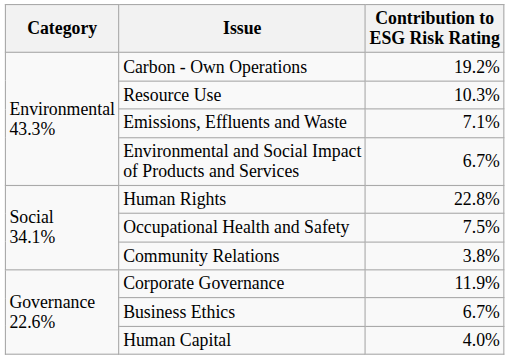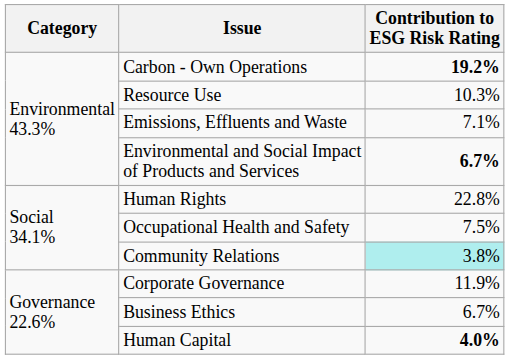(477, 66) normal -> (475, 66) bold
(481, 161) normal -> (480, 161) bold
(481, 255) no background -> (481, 255) paleturquoise background
(481, 340) normal -> (480, 340) bold
